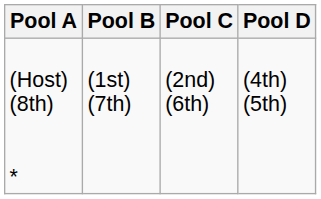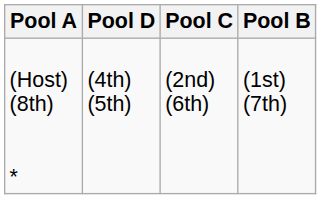columns swapped: (121, 21) <-> (277, 21)
